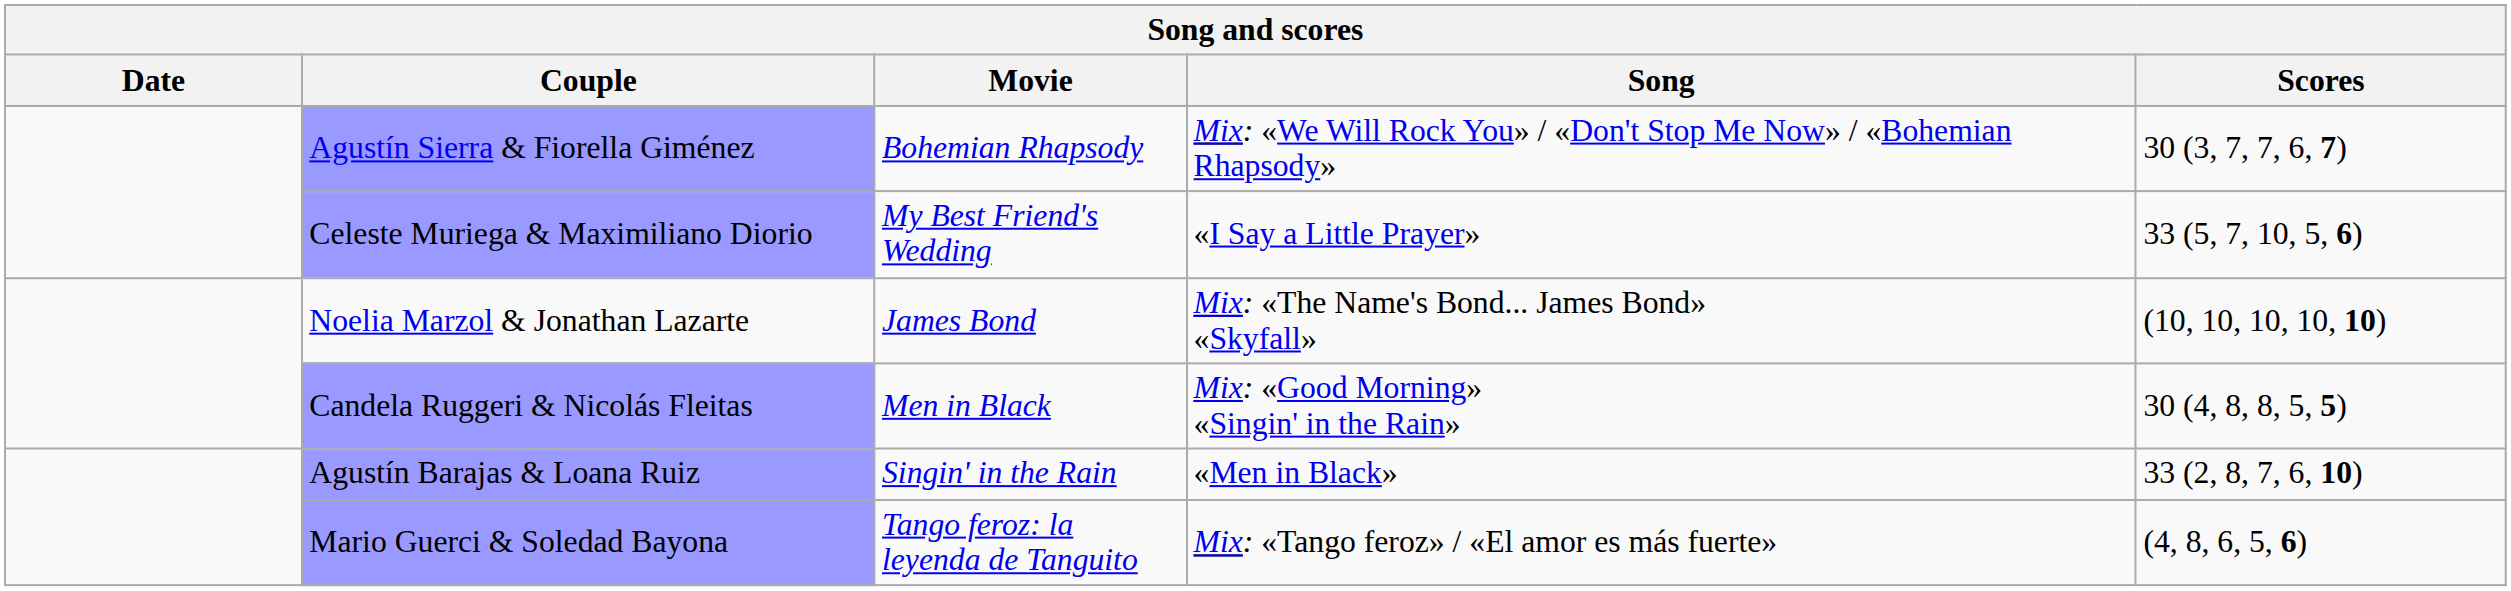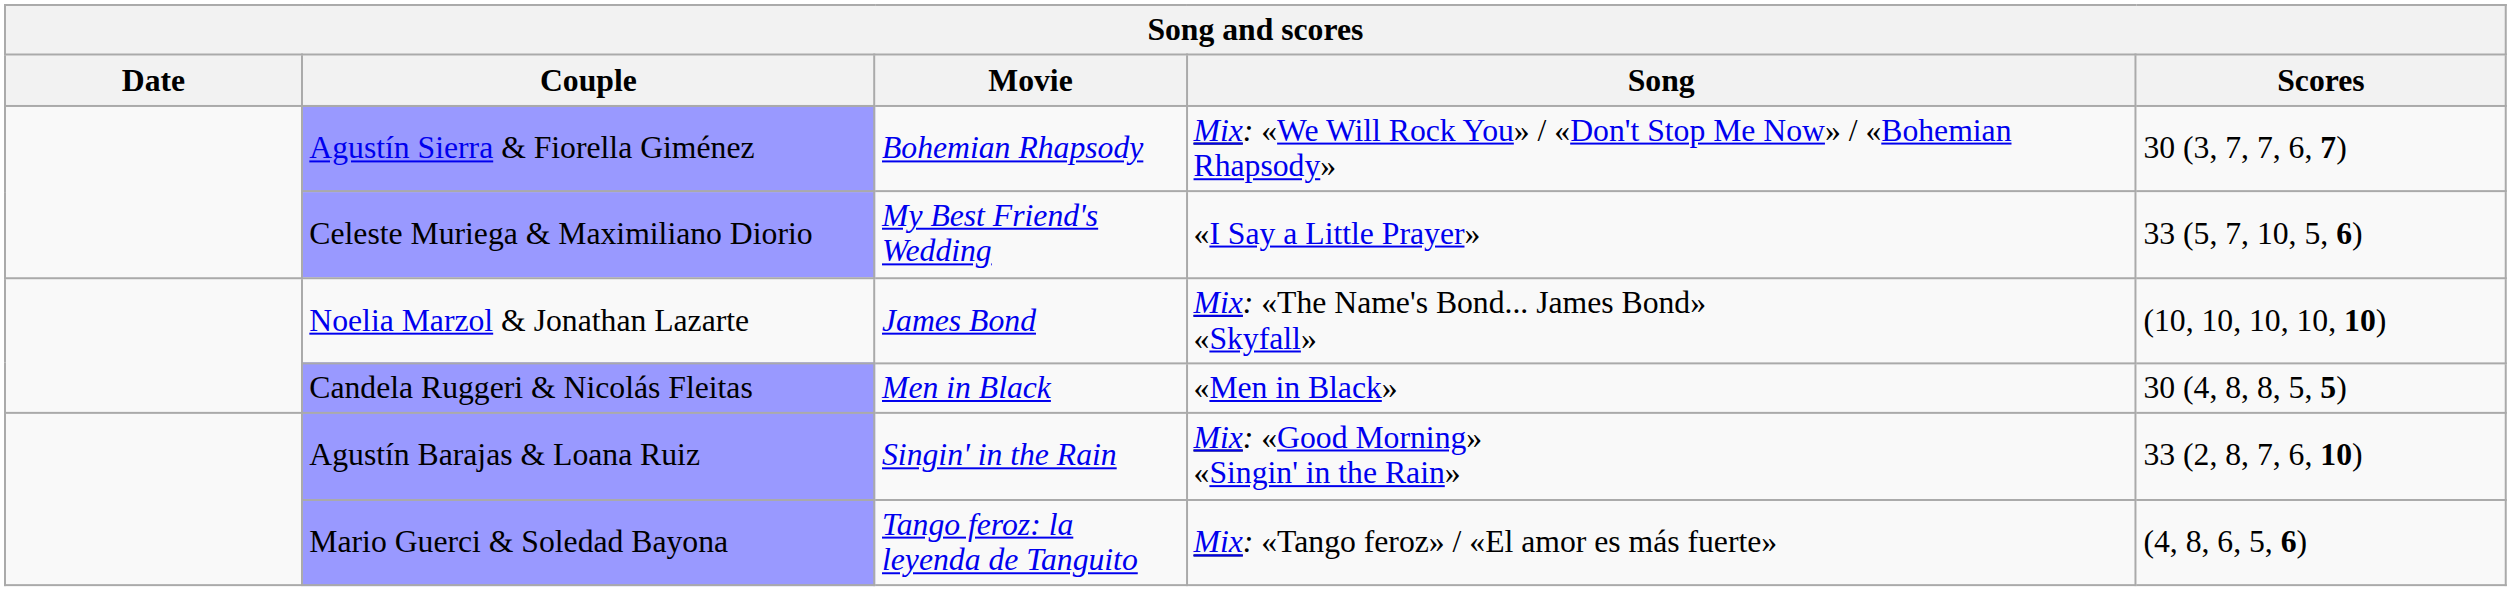(1338, 405) Mix: «Good Morning» «Singin' in the Rain» -> (1296, 387) «Men in Black»
(1296, 473) «Men in Black» -> (1338, 455) Mix: «Good Morning» «Singin' in the Rain»
